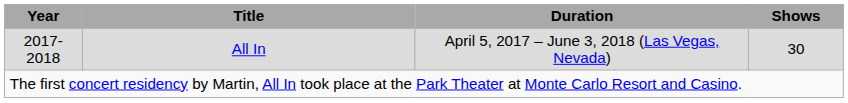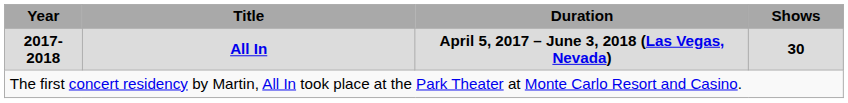(43, 49) normal -> (43, 49) bold
(249, 49) normal -> (249, 49) bold
(582, 49) normal -> (582, 49) bold
(796, 49) normal -> (796, 49) bold
